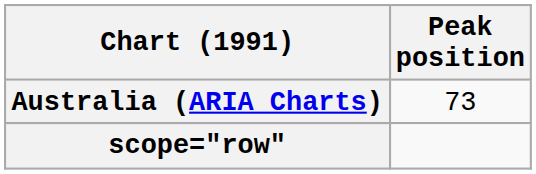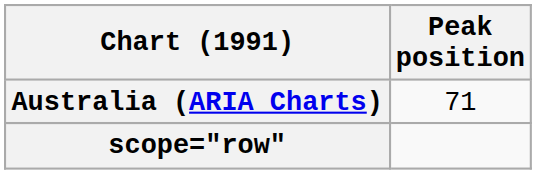(460, 102) 73 -> (460, 102) 71
